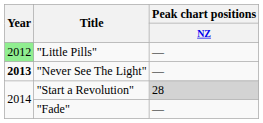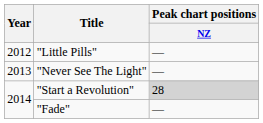(19, 52) lightgreen background -> (19, 52) no background
(19, 71) bold -> (19, 71) normal
